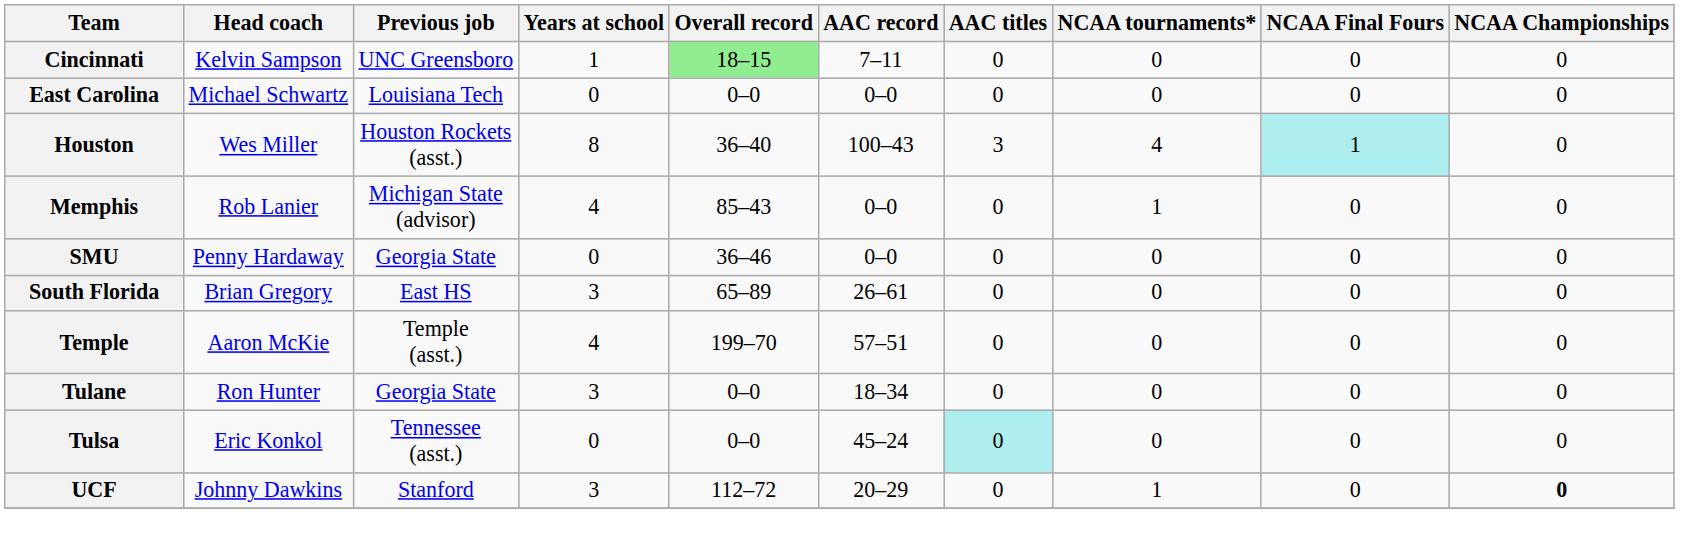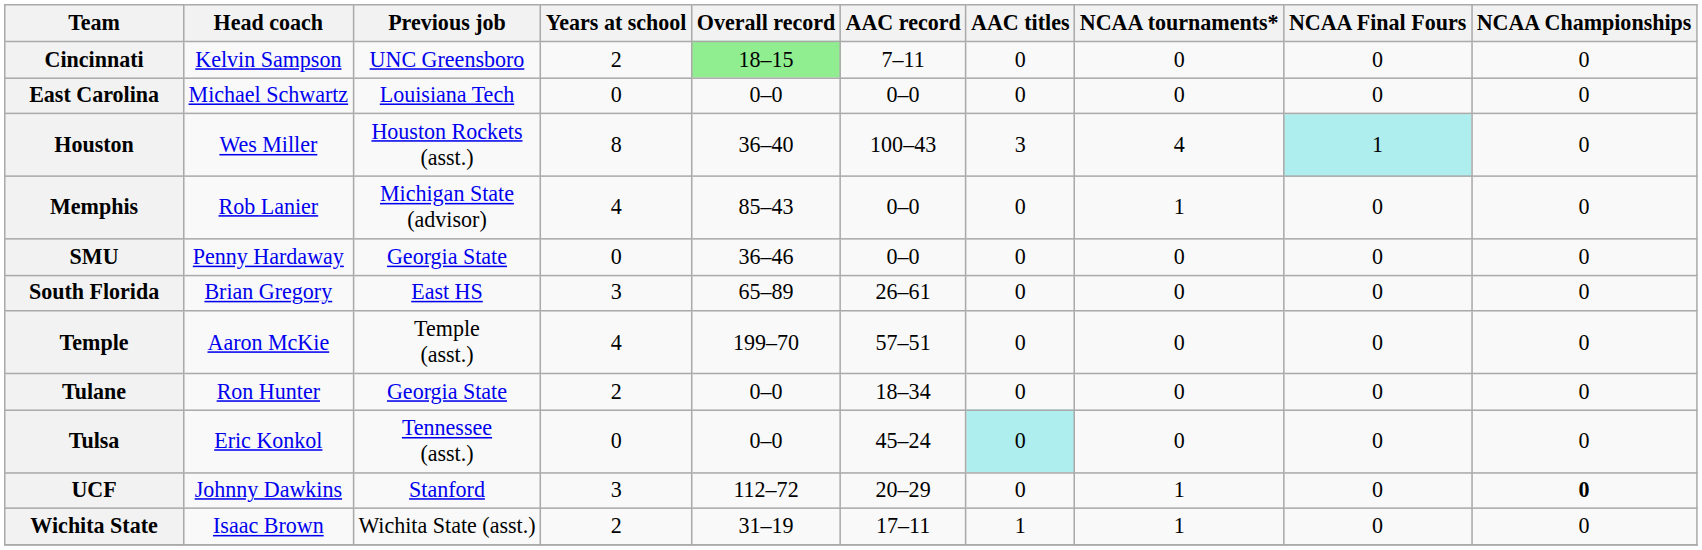(594, 59) 1 -> (616, 59) 2
(594, 391) 3 -> (616, 391) 2
+ row: (94, 526)
